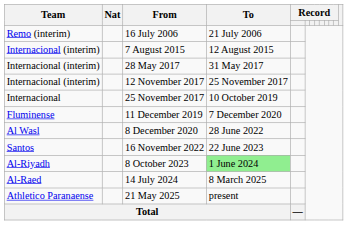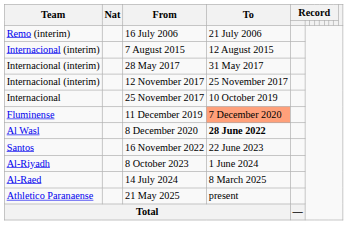(245, 114) no background -> (245, 114) lightsalmon background
(236, 131) normal -> (237, 131) bold
(234, 163) lightgreen background -> (234, 163) no background
